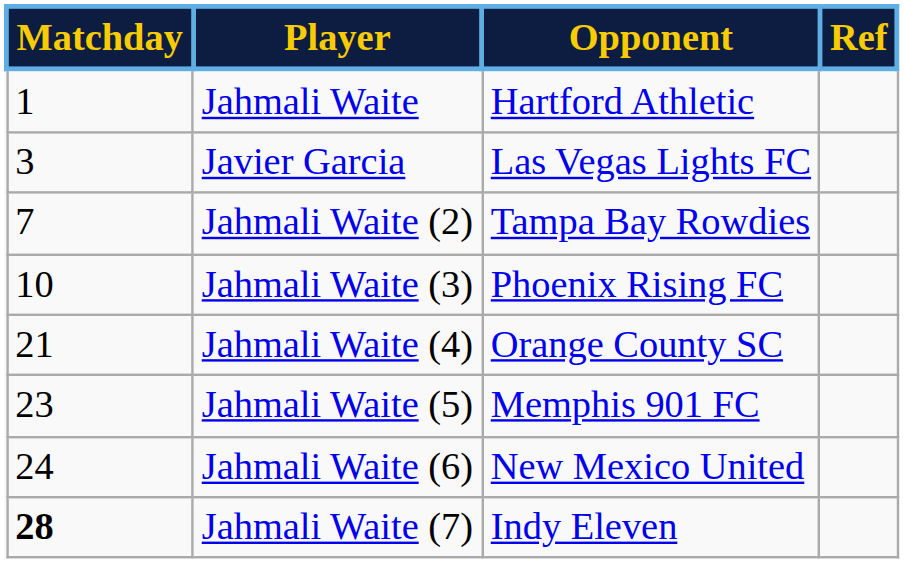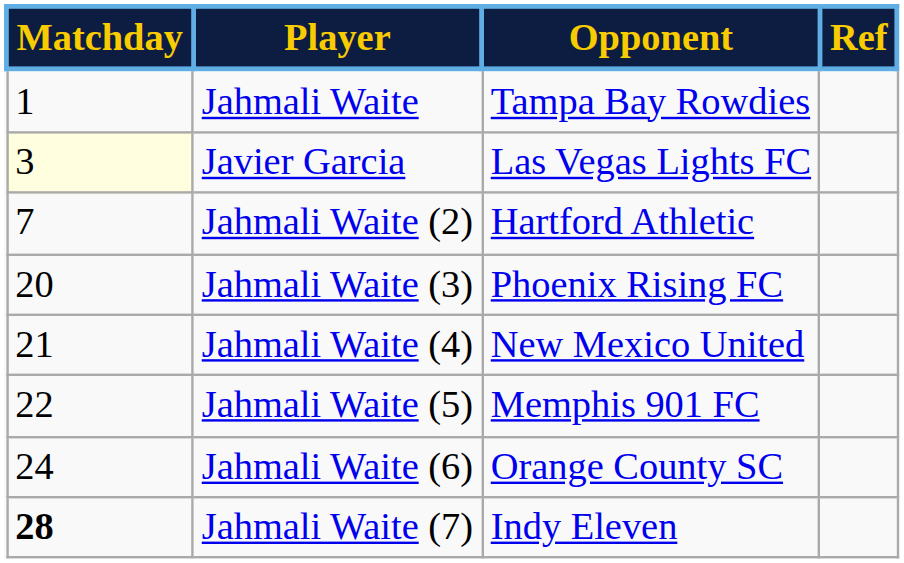(622, 100) Hartford Athletic -> (650, 100) Tampa Bay Rowdies
(25, 161) no background -> (25, 161) lightyellow background
(650, 222) Tampa Bay Rowdies -> (622, 222) Hartford Athletic
(34, 283) 10 -> (34, 283) 20
(637, 344) Orange County SC -> (648, 344) New Mexico United
(34, 405) 23 -> (34, 405) 22
(648, 466) New Mexico United -> (637, 466) Orange County SC
